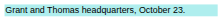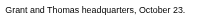(95, 10) paleturquoise background -> (95, 10) no background
